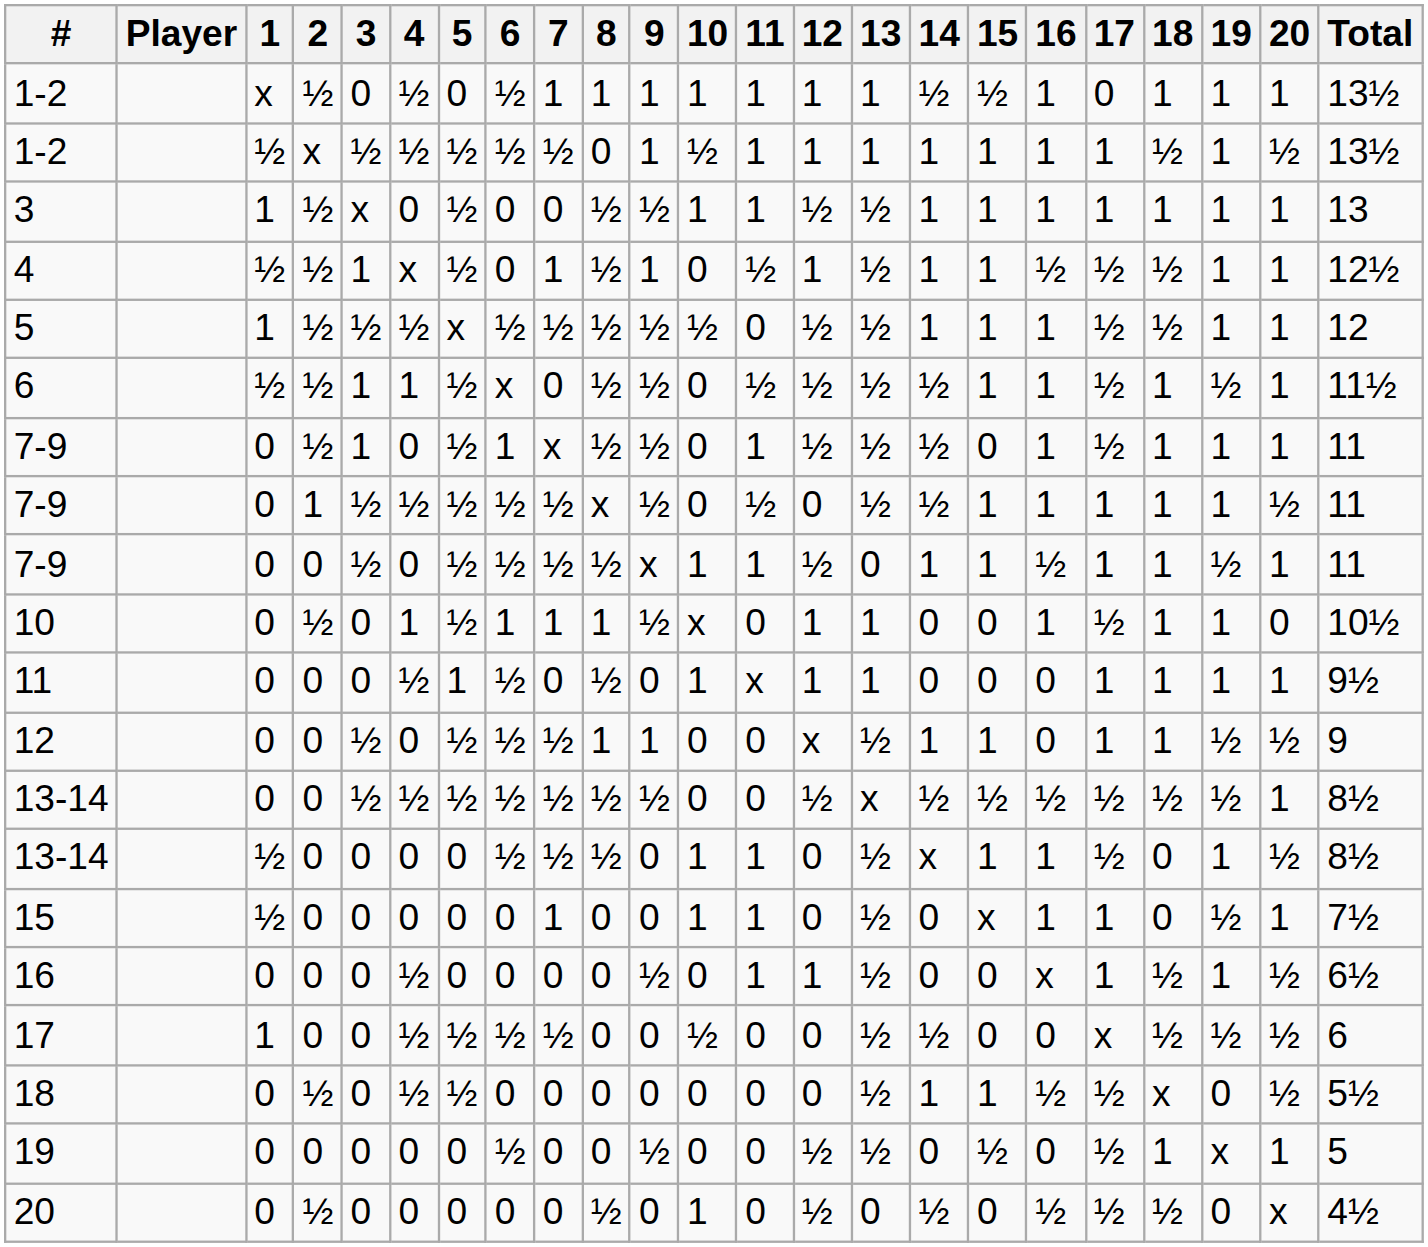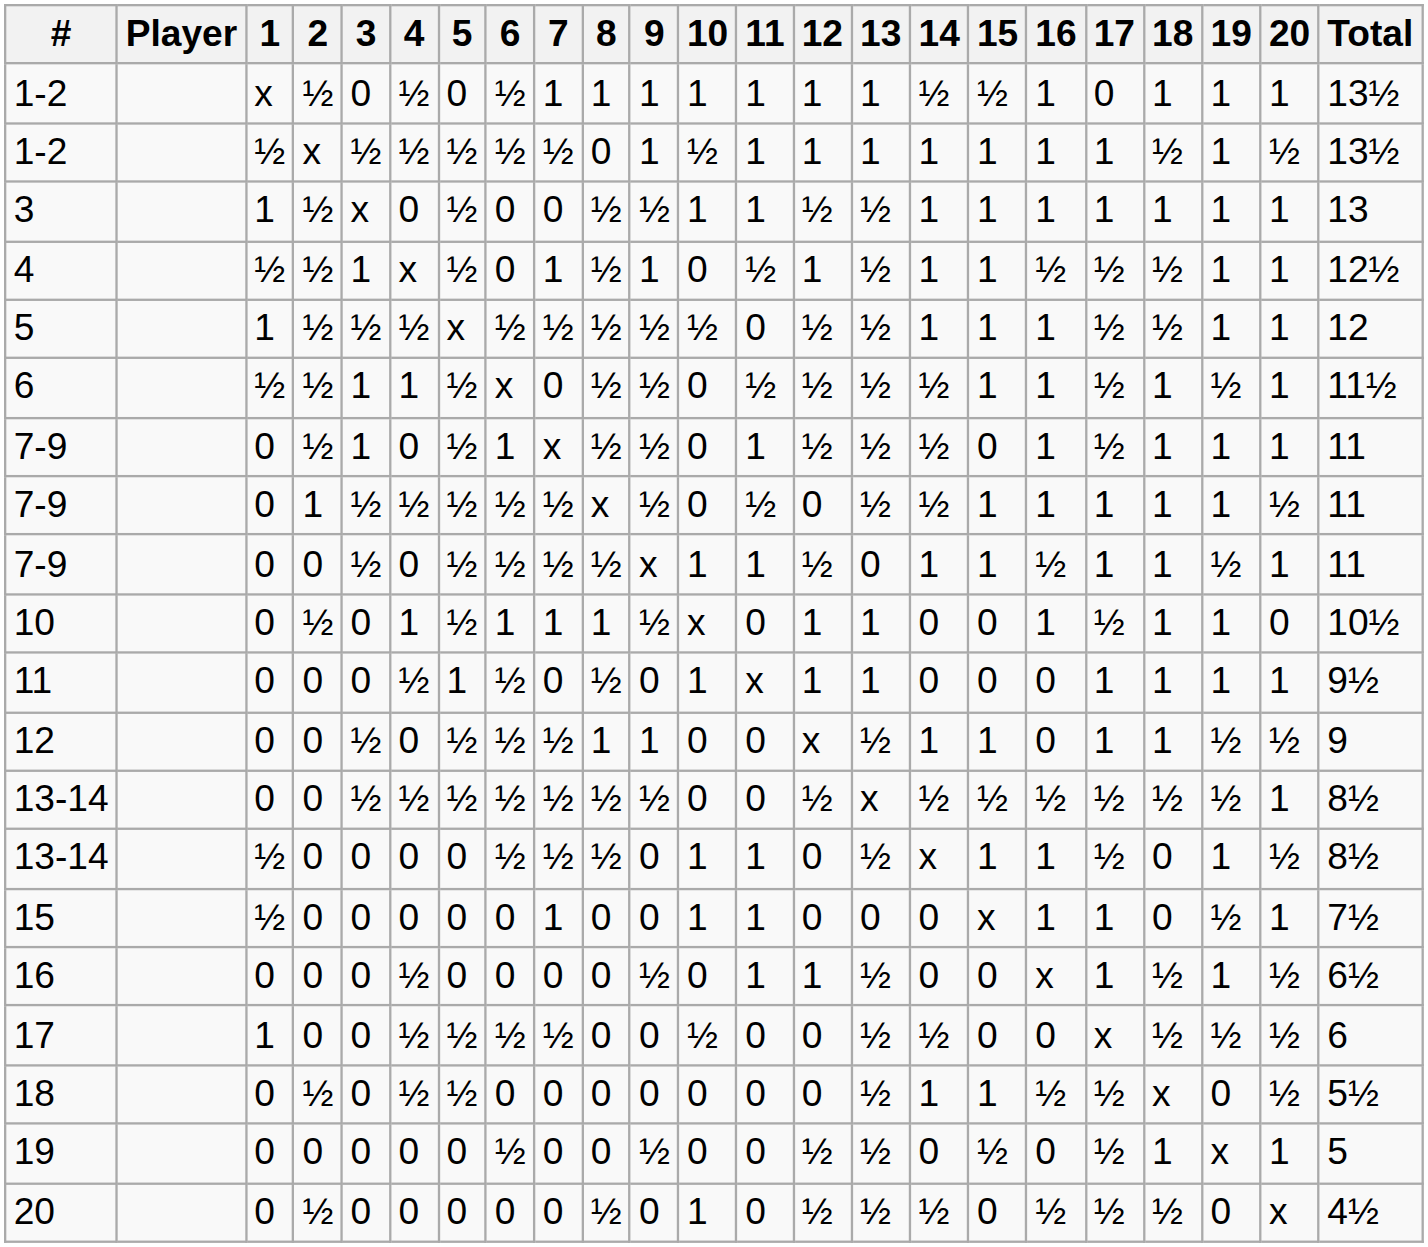(876, 916) ½ -> (870, 916) 0
(870, 1211) 0 -> (876, 1211) ½
